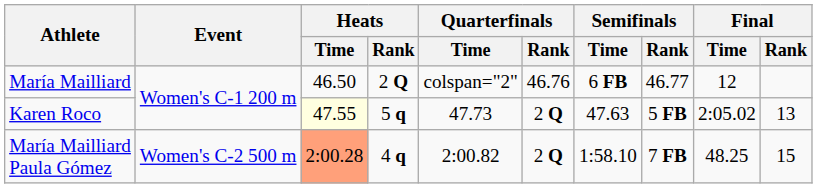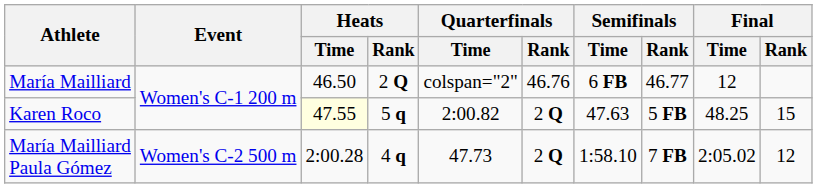(471, 113) 47.73 -> (471, 113) 2:00.82
(727, 113) 2:05.02 -> (727, 113) 48.25
(786, 113) 13 -> (786, 113) 15
(334, 156) lightsalmon background -> (334, 156) no background
(471, 156) 2:00.82 -> (471, 156) 47.73
(727, 156) 48.25 -> (727, 156) 2:05.02
(786, 156) 15 -> (786, 156) 12
